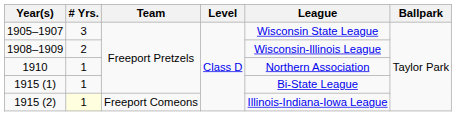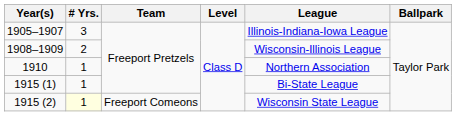(318, 31) Wisconsin State League -> (318, 31) Illinois-Indiana-Iowa League
(318, 102) Illinois-Indiana-Iowa League -> (318, 102) Wisconsin State League
